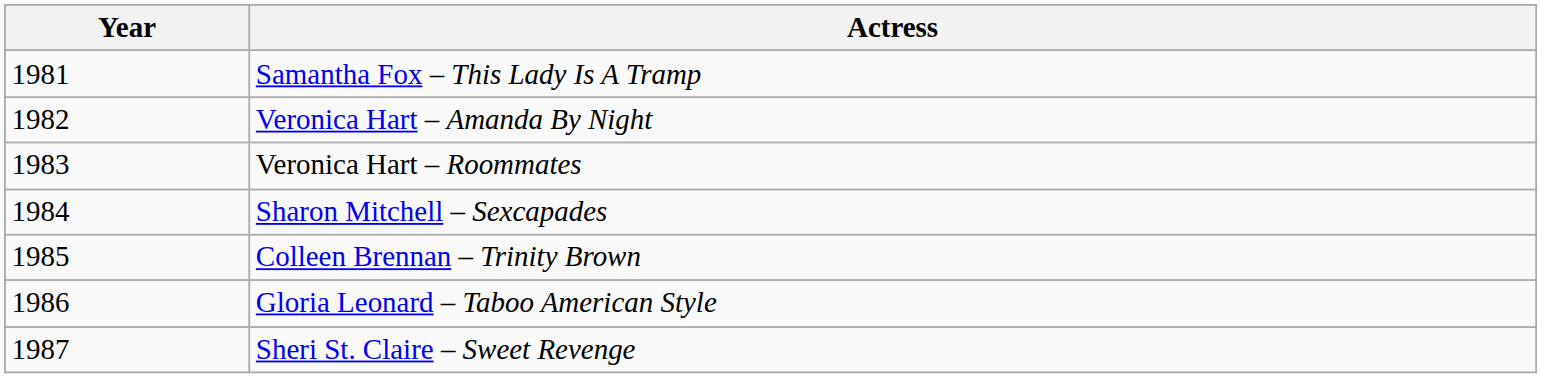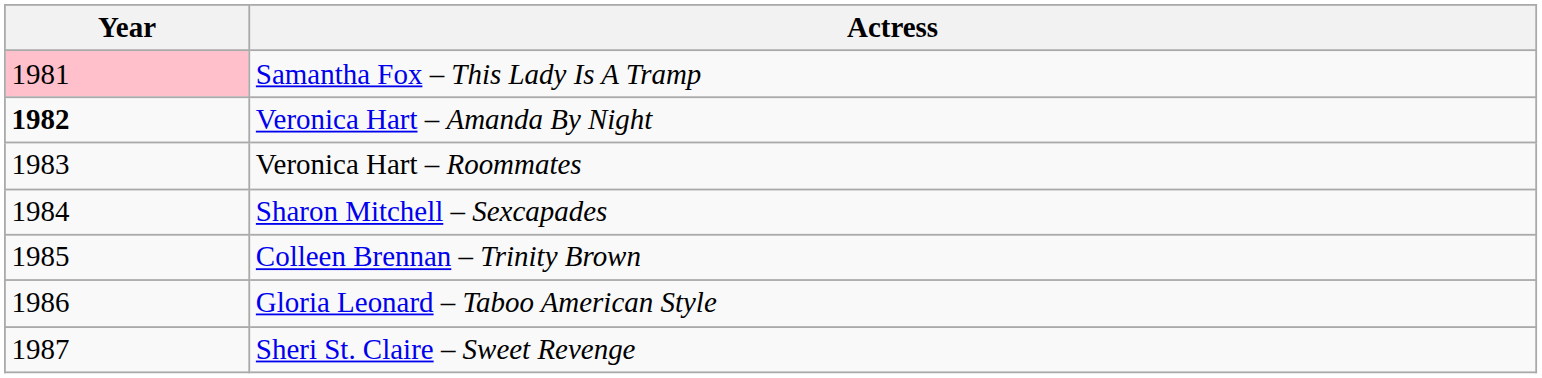(41, 73) no background -> (41, 73) pink background
(41, 119) normal -> (41, 119) bold
